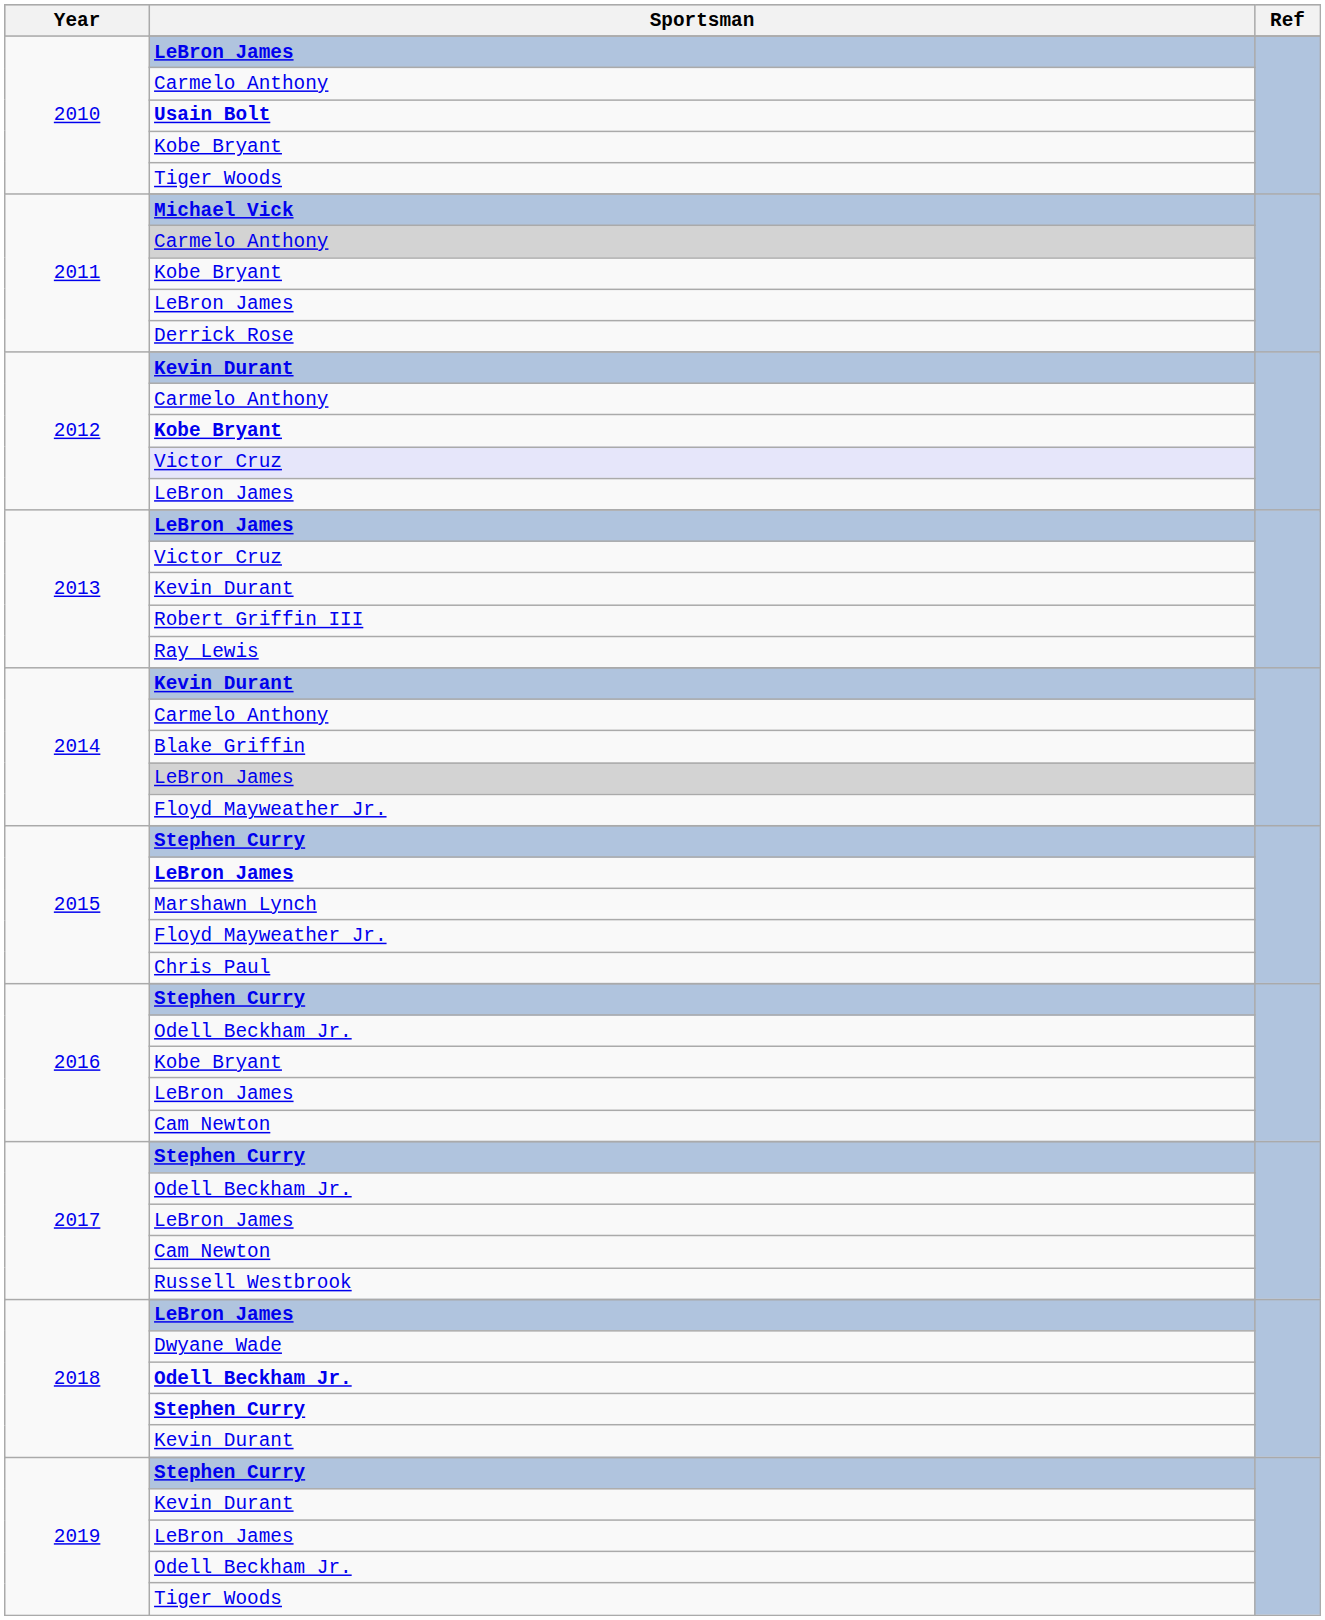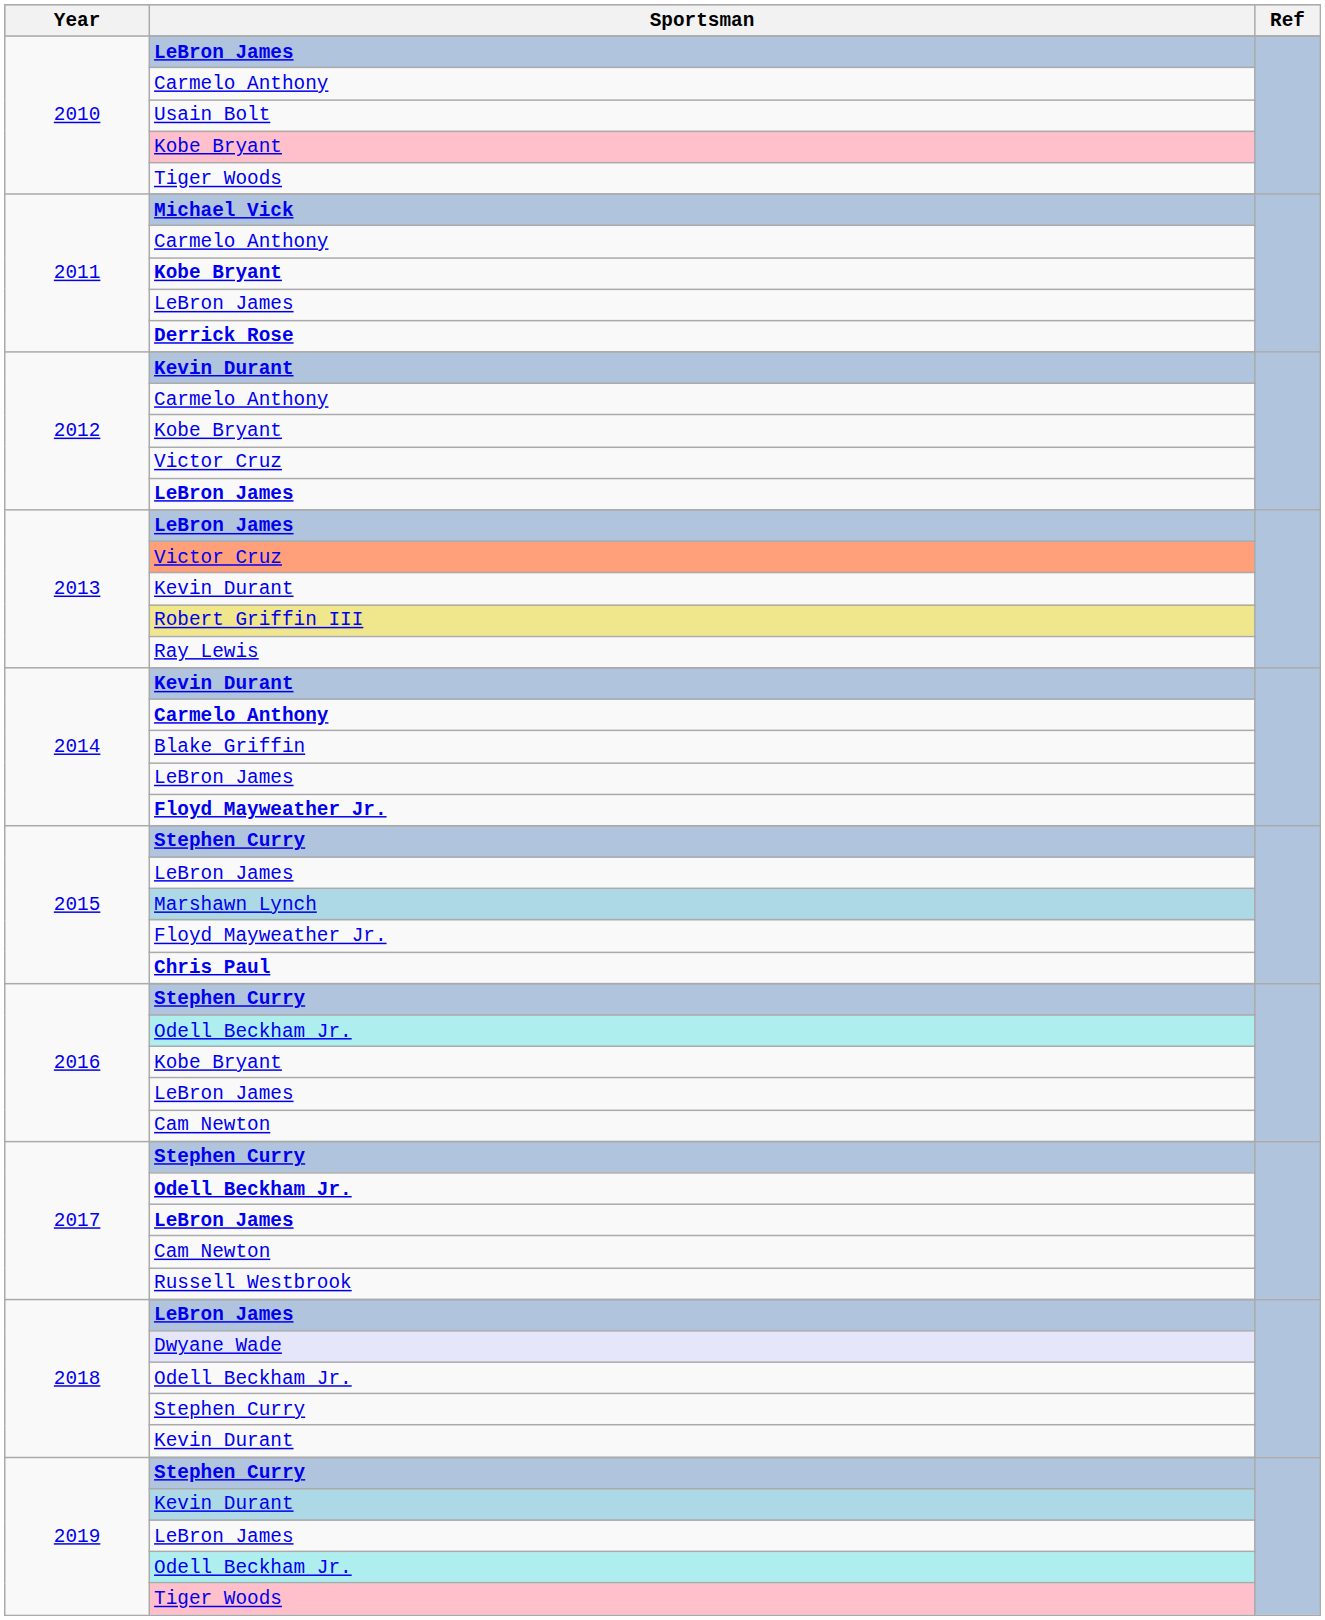(212, 115) bold -> (212, 115) normal
(218, 147) no background -> (218, 147) pink background
(241, 242) lightgrey background -> (241, 242) no background
(218, 273) normal -> (218, 273) bold
(224, 336) normal -> (224, 336) bold
(218, 431) bold -> (218, 431) normal
(218, 463) lavender background -> (218, 463) no background
(224, 494) normal -> (224, 494) bold
(218, 557) no background -> (218, 557) lightsalmon background
(259, 620) no background -> (259, 620) khaki background
(241, 715) normal -> (241, 715) bold
(224, 778) lightgrey background -> (224, 778) no background
(270, 810) normal -> (270, 810) bold
(224, 873) bold -> (224, 873) normal
(235, 904) no background -> (235, 904) lightblue background
(212, 968) normal -> (212, 968) bold
(253, 1031) no background -> (253, 1031) paleturquoise background
(253, 1189) normal -> (253, 1189) bold
(224, 1220) normal -> (224, 1220) bold
(218, 1346) no background -> (218, 1346) lavender background
(253, 1378) bold -> (253, 1378) normal
(230, 1410) bold -> (230, 1410) normal
(224, 1504) no background -> (224, 1504) lightblue background
(253, 1567) no background -> (253, 1567) paleturquoise background
(218, 1599) no background -> (218, 1599) pink background
